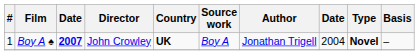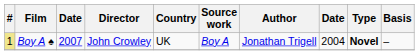(10, 41) no background -> (10, 41) khaki background
(70, 41) bold -> (70, 41) normal
(164, 41) bold -> (163, 41) normal
